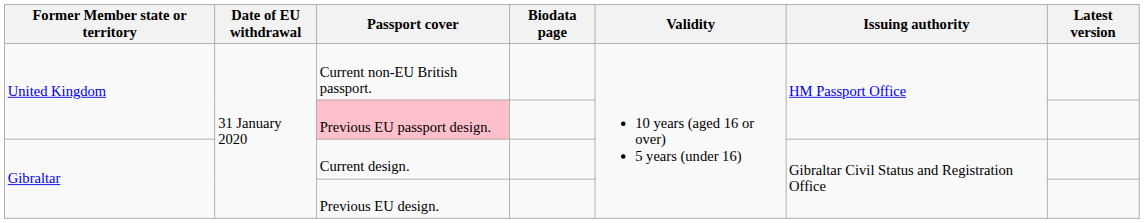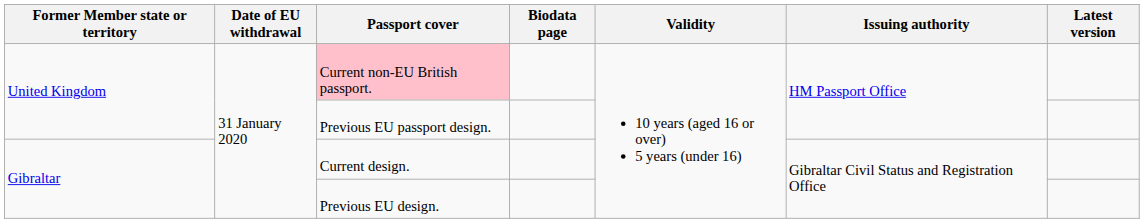(389, 80) no background -> (389, 80) pink background
(406, 127) pink background -> (406, 127) no background
